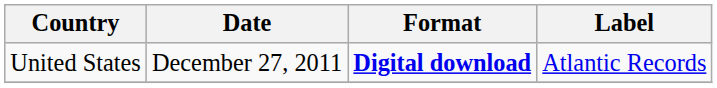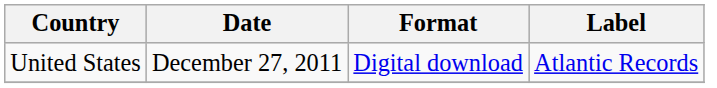(442, 62) bold -> (438, 62) normal
